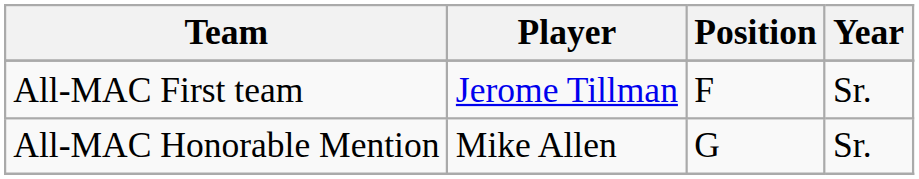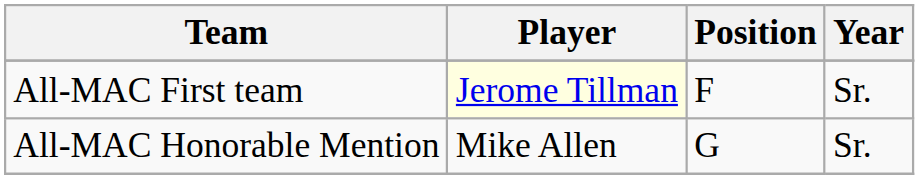(567, 88) no background -> (567, 88) lightyellow background
